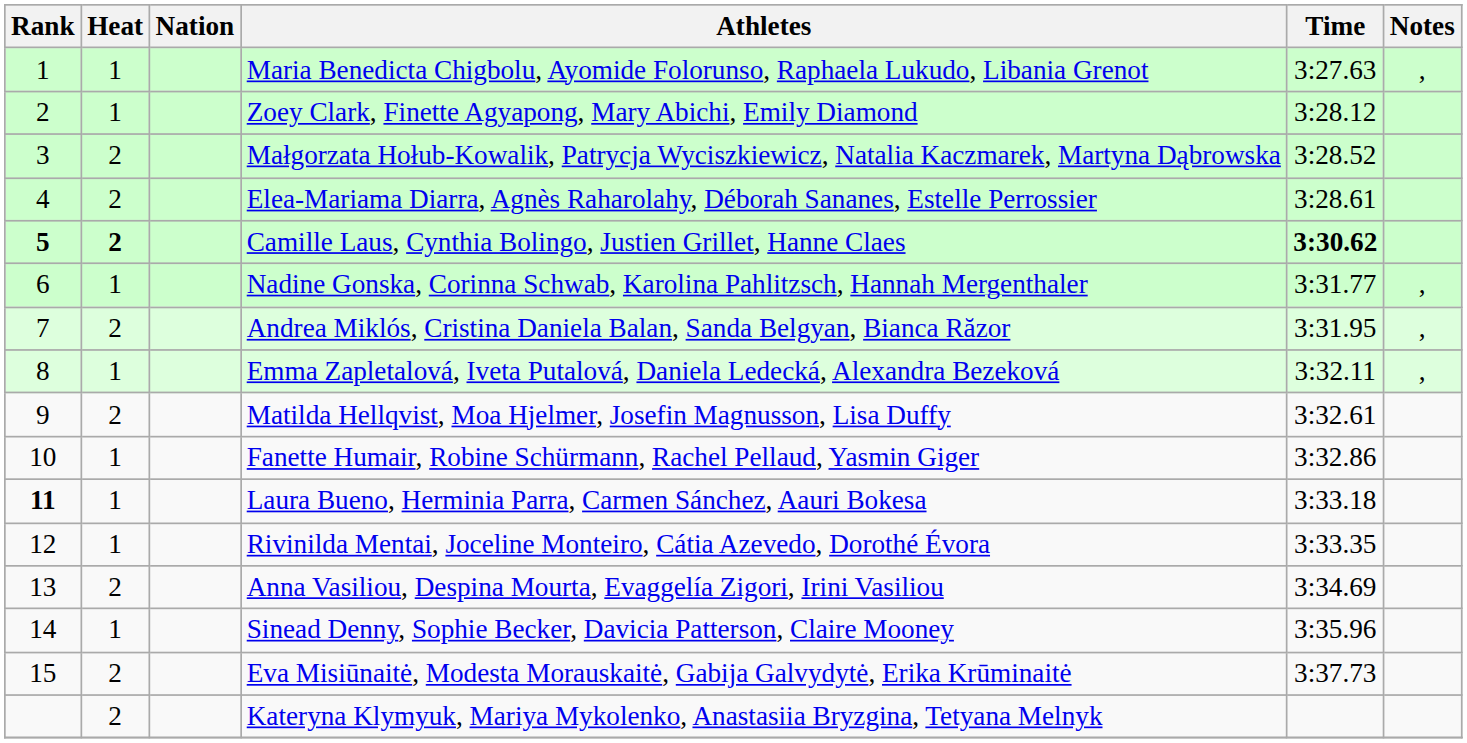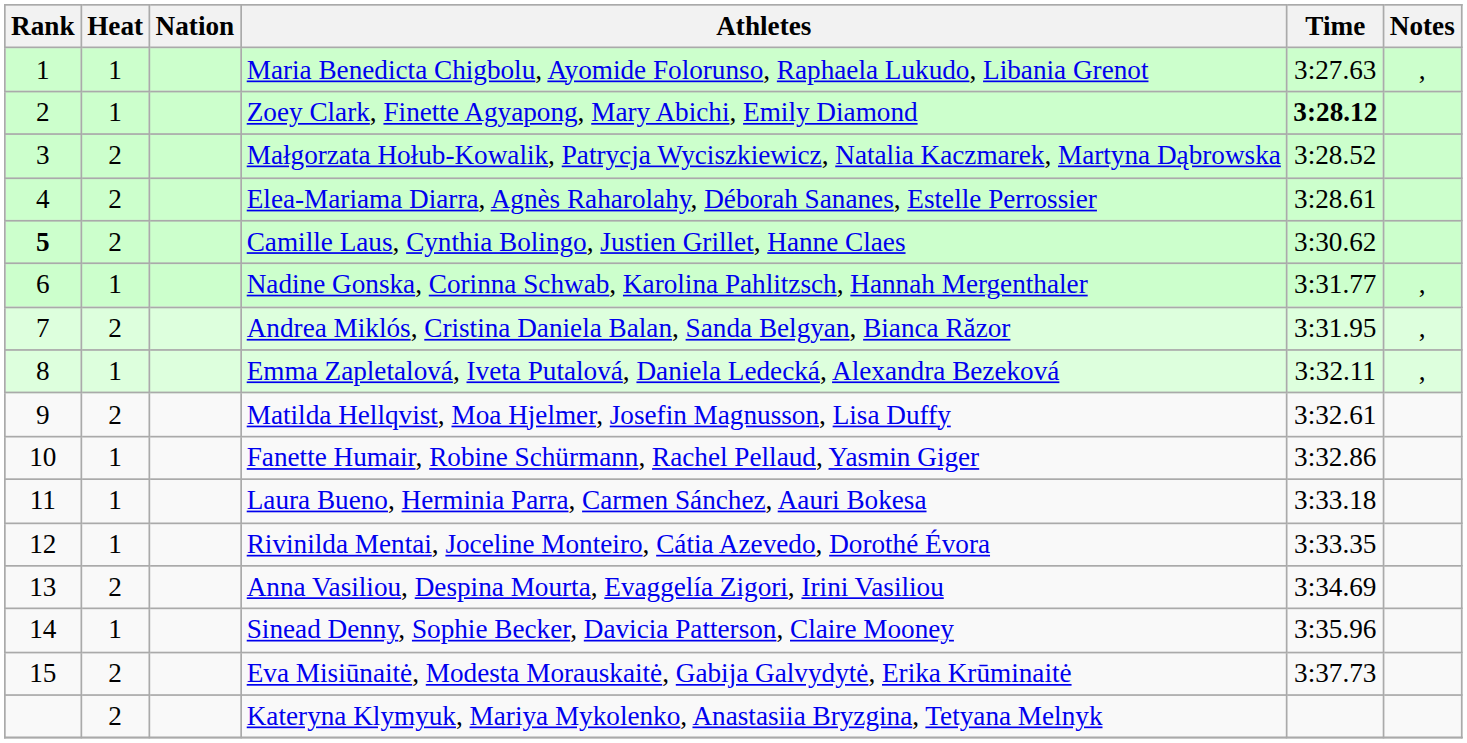(1335, 112) normal -> (1335, 112) bold
(115, 241) bold -> (115, 241) normal
(1335, 241) bold -> (1335, 241) normal
(43, 500) bold -> (43, 500) normal
